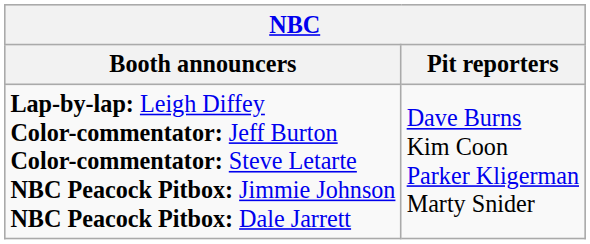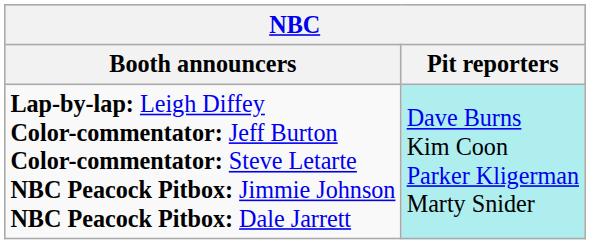(493, 161) no background -> (493, 161) paleturquoise background
